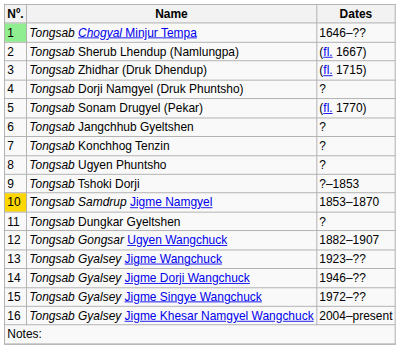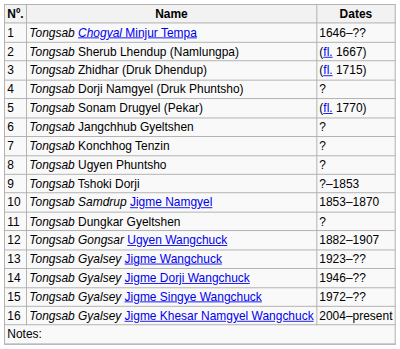(11, 32) lightgreen background -> (11, 32) no background
(14, 202) gold background -> (14, 202) no background
